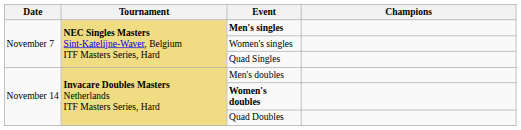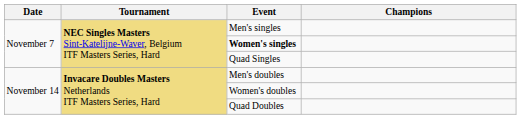(256, 27) bold -> (255, 27) normal
(261, 43) normal -> (263, 43) bold
(248, 96) bold -> (262, 90) normal
